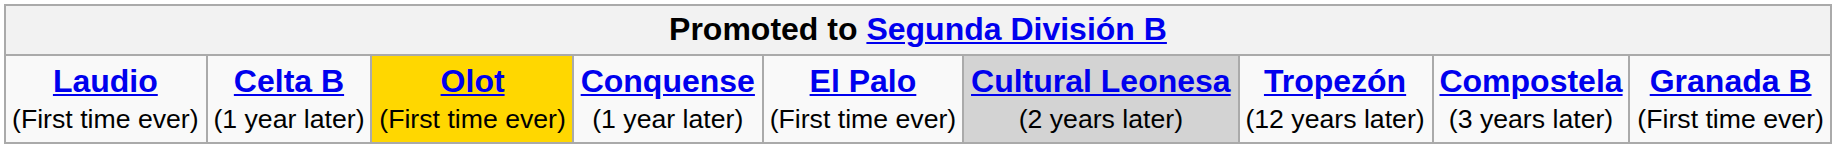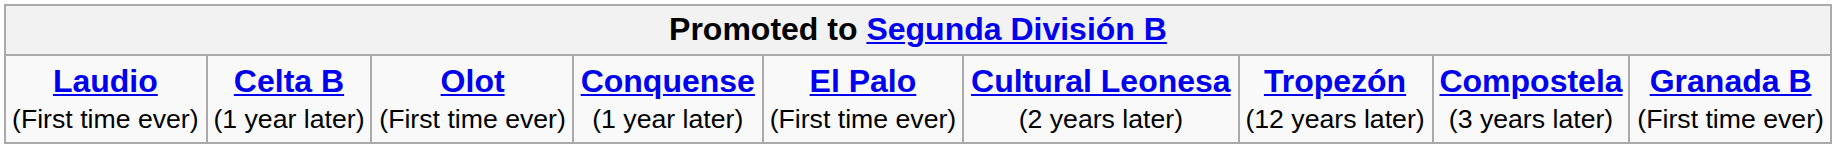(473, 98) gold background -> (473, 98) no background
(1101, 98) lightgrey background -> (1101, 98) no background
